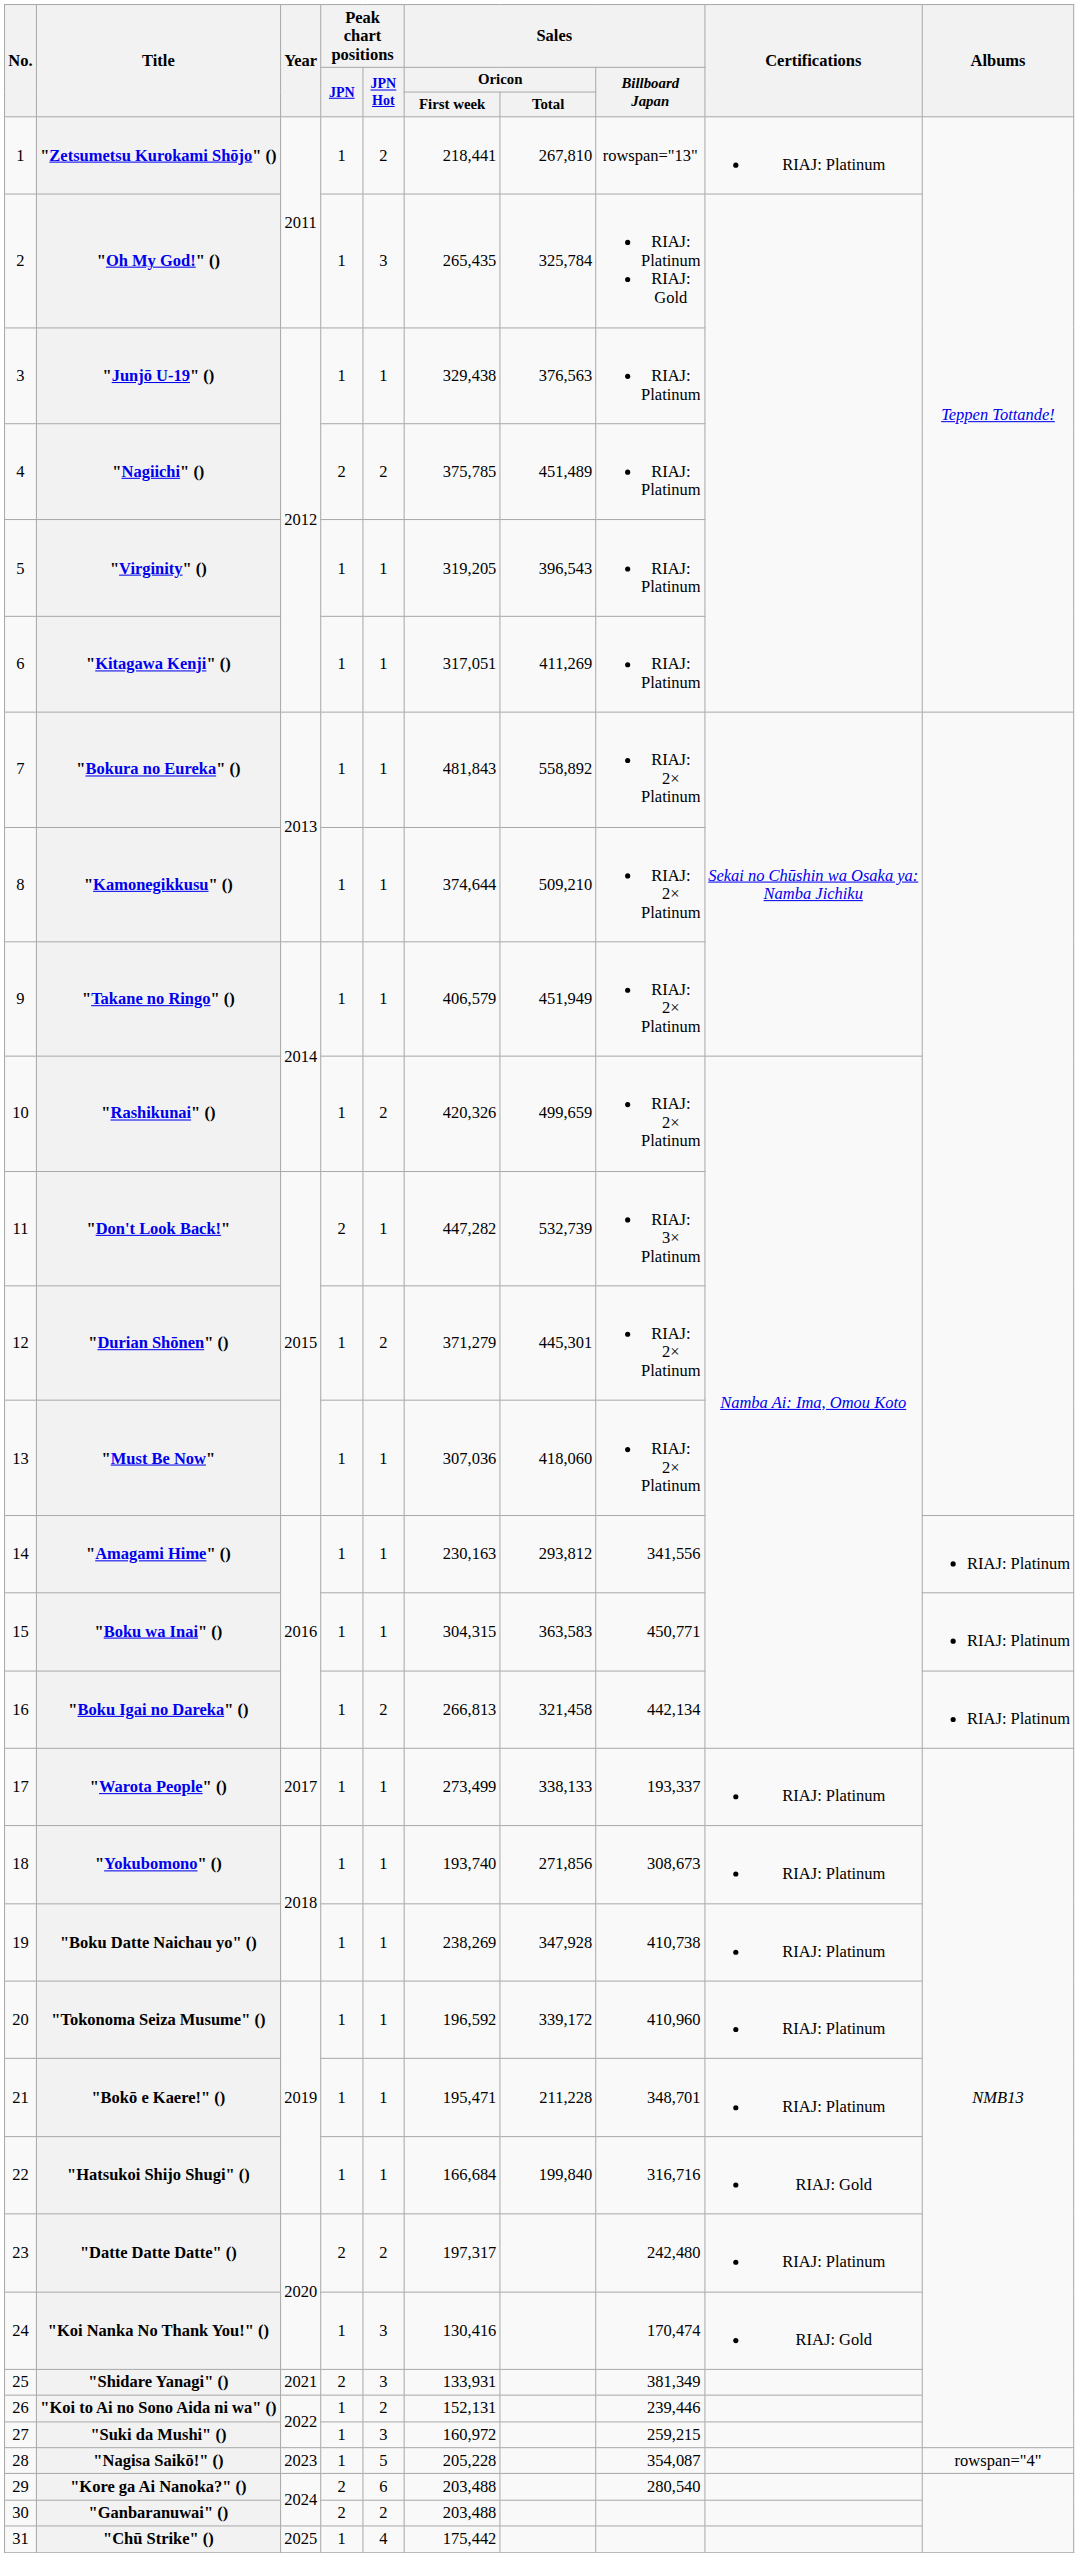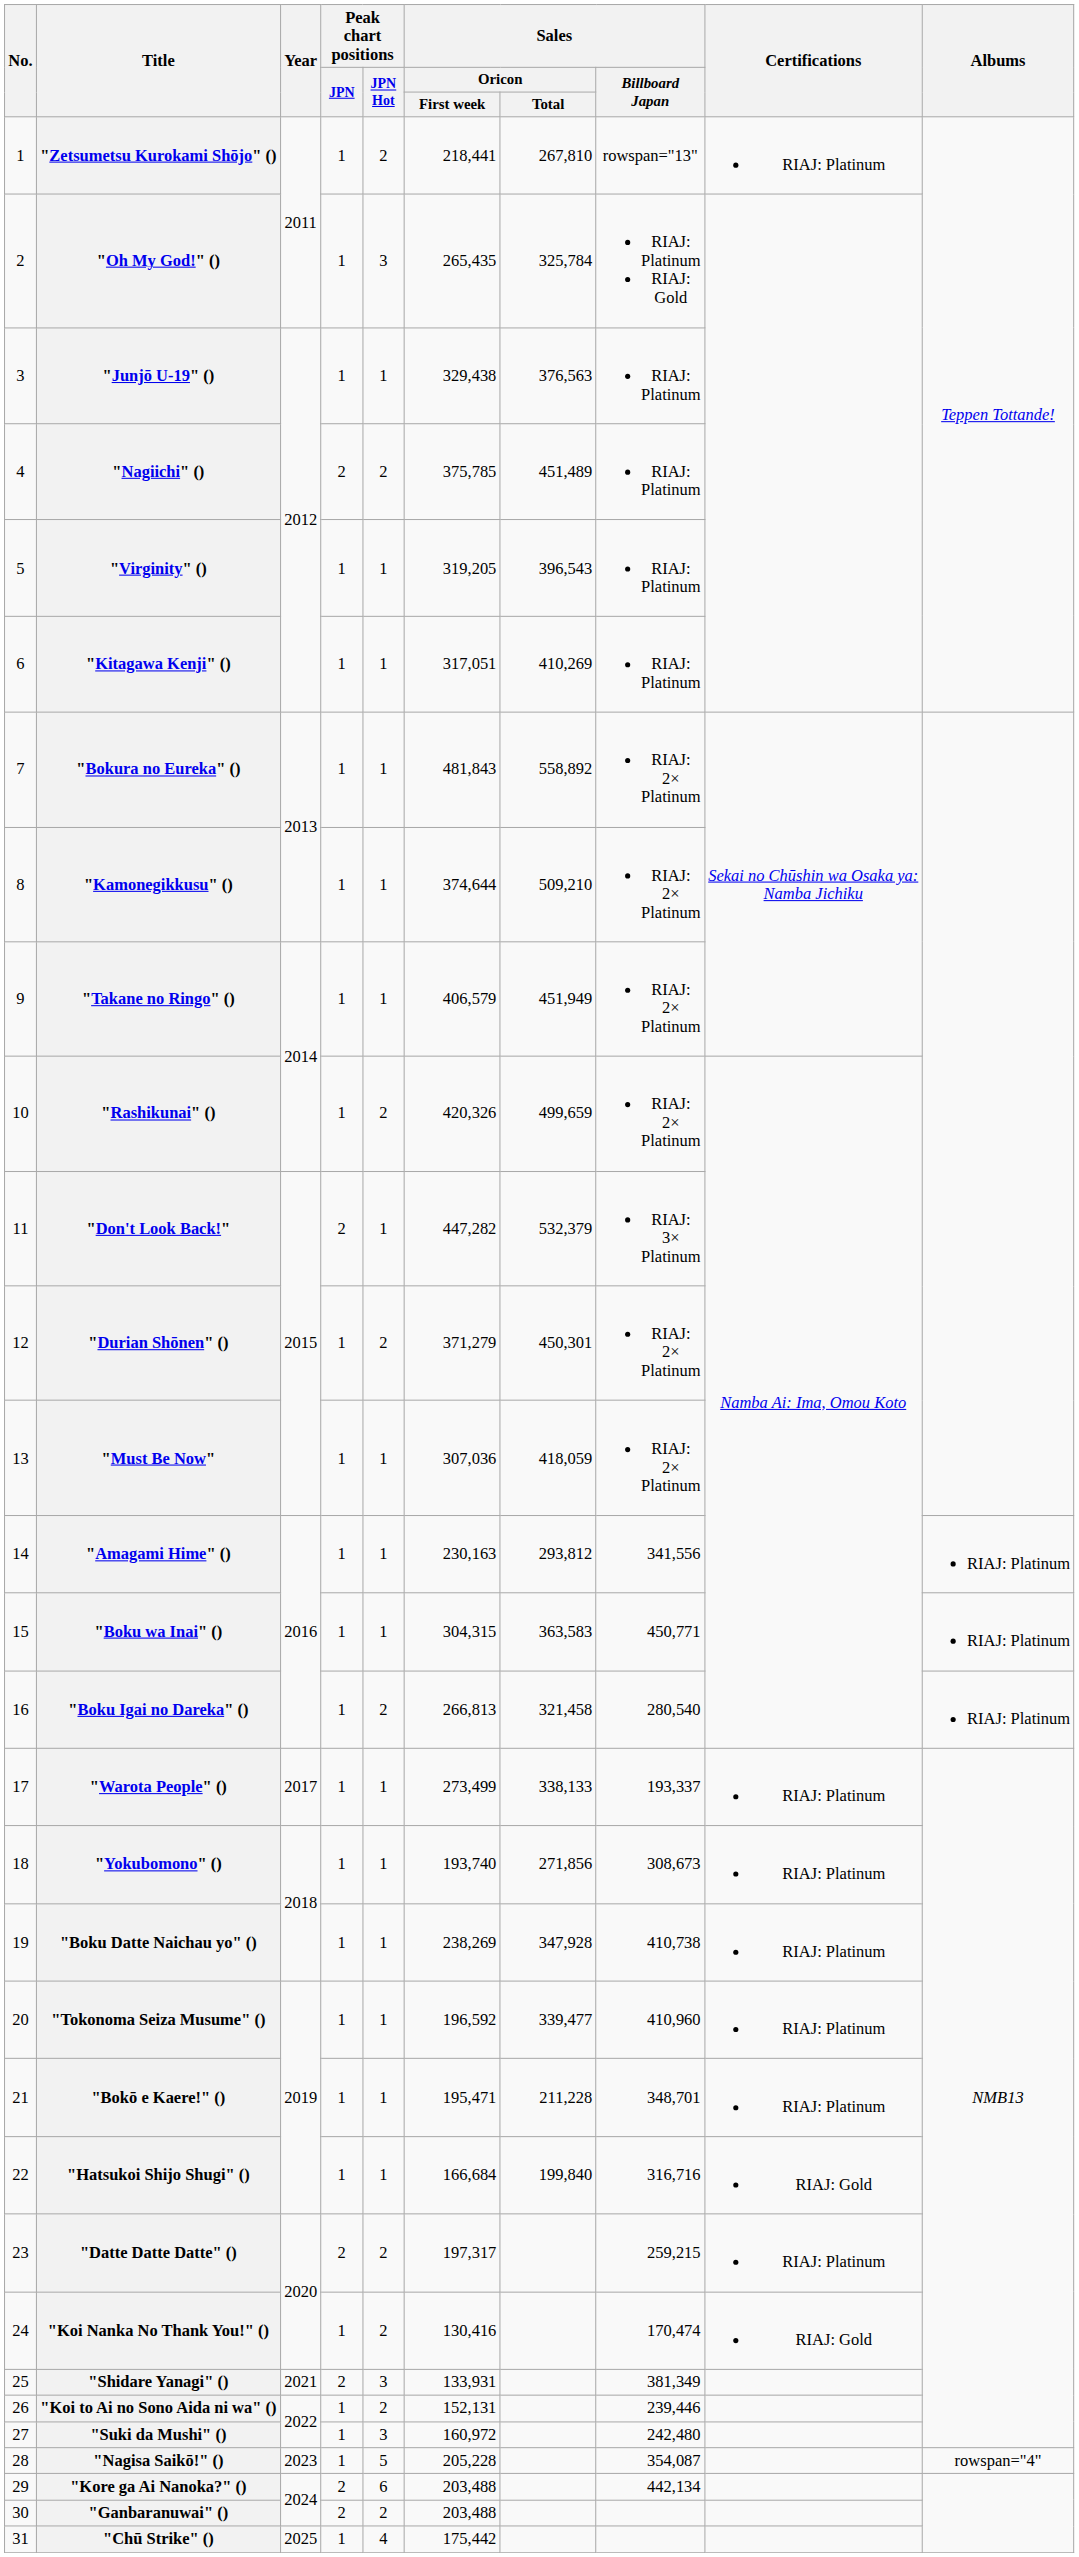(566, 664) 411,269 -> (566, 664) 410,269
(566, 1228) 532,739 -> (566, 1228) 532,379
(566, 1343) 445,301 -> (566, 1343) 450,301
(566, 1457) 418,060 -> (566, 1457) 418,059
(674, 1709) 442,134 -> (674, 1709) 280,540
(566, 2019) 339,172 -> (566, 2019) 339,477
(674, 2252) 242,480 -> (674, 2252) 259,215
(383, 2330) 3 -> (383, 2330) 2
(674, 2434) 259,215 -> (674, 2434) 242,480
(674, 2486) 280,540 -> (674, 2486) 442,134
